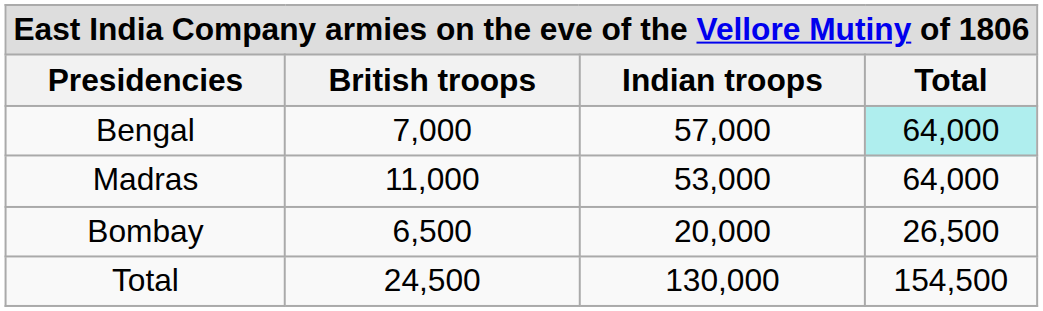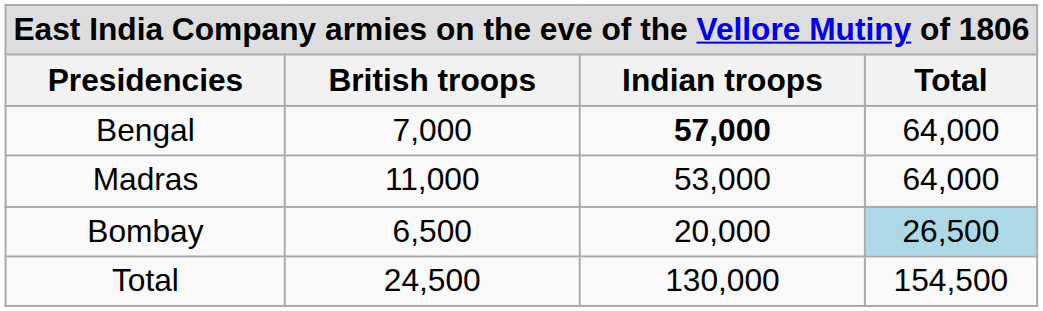(722, 130) normal -> (722, 130) bold
(951, 130) paleturquoise background -> (951, 130) no background
(951, 230) no background -> (951, 230) lightblue background
